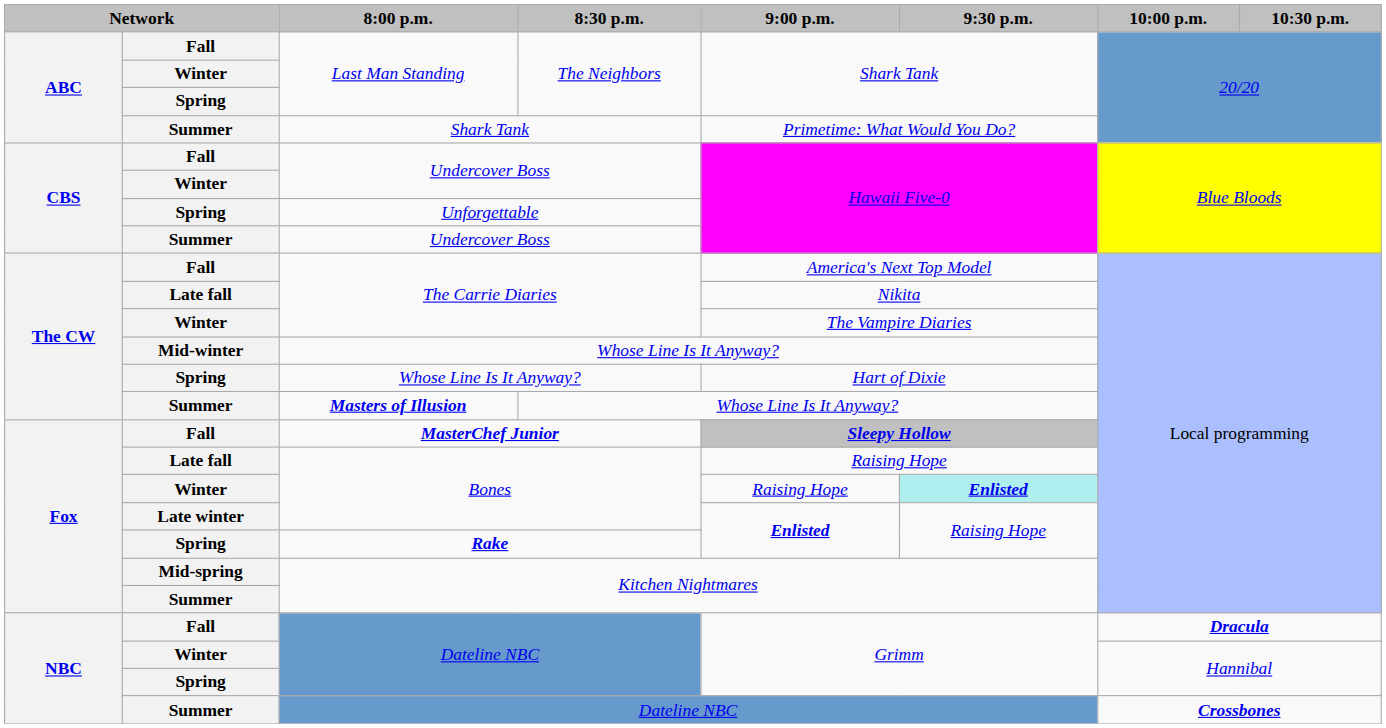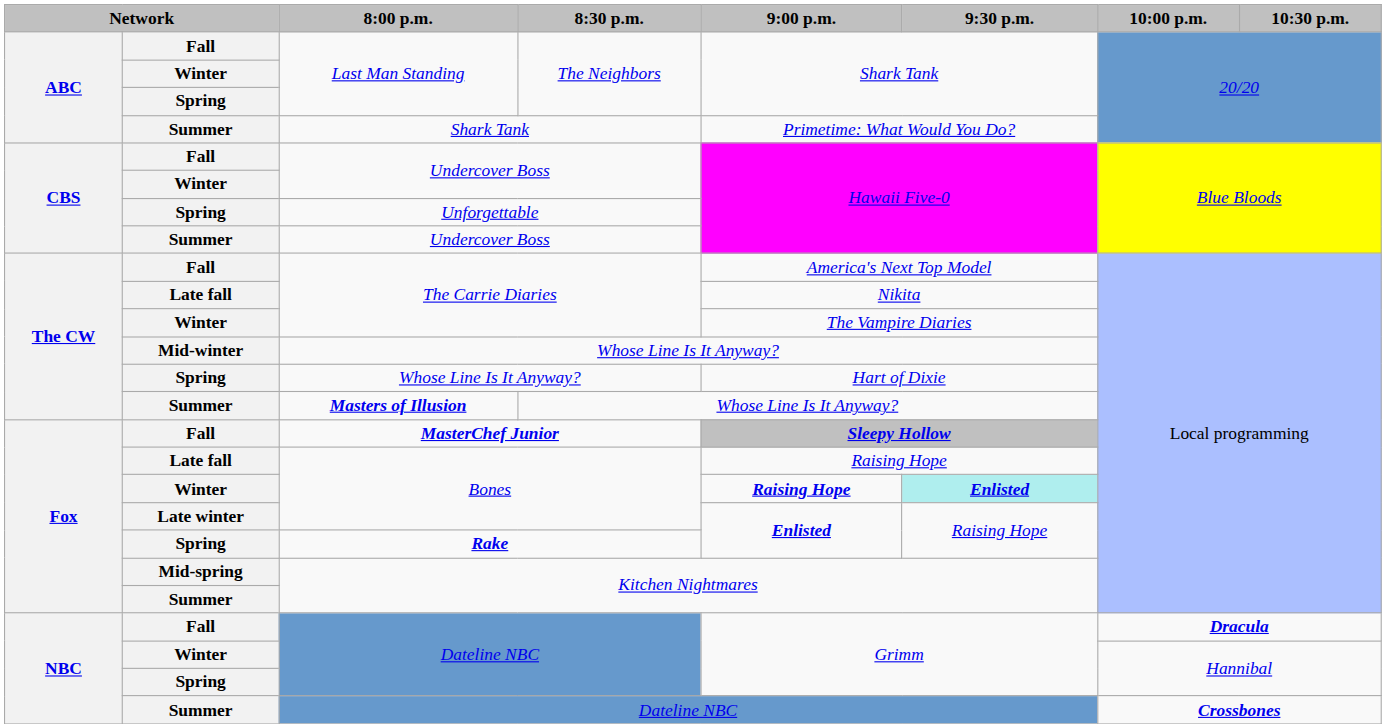(800, 488) normal -> (801, 488) bold
